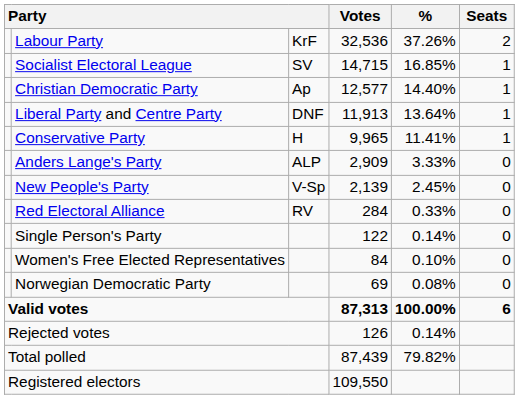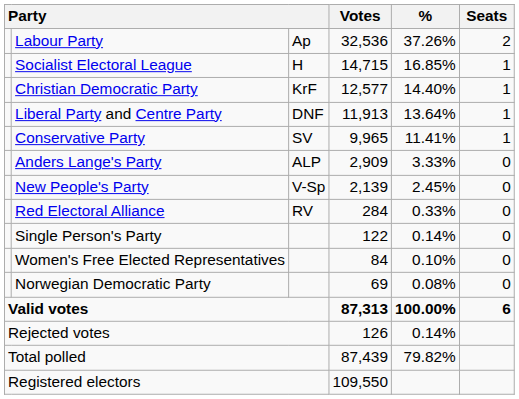(304, 41) KrF -> (301, 41) Ap
(302, 65) SV -> (298, 65) H
(301, 89) Ap -> (304, 89) KrF
(298, 138) H -> (302, 138) SV
